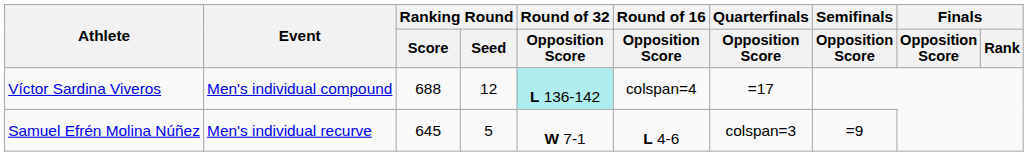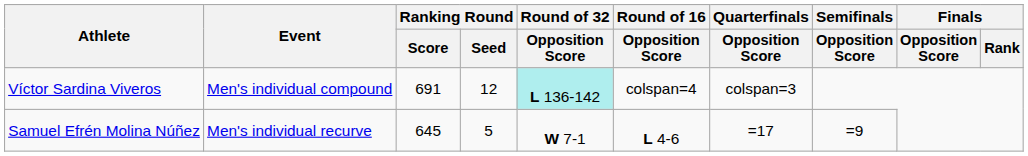(428, 89) 688 -> (428, 89) 691
(761, 89) =17 -> (761, 89) colspan=3
(761, 130) colspan=3 -> (761, 130) =17
